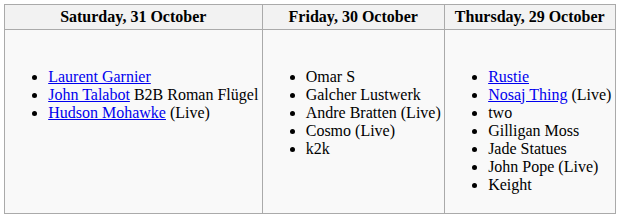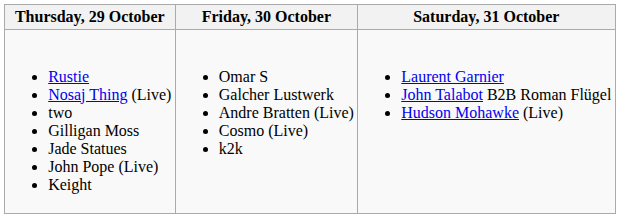columns swapped: (530, 17) <-> (133, 17)
